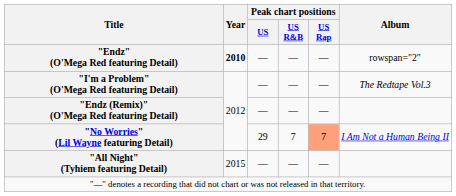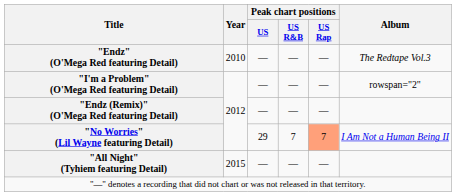(236, 58) bold -> (236, 58) normal
(395, 58) rowspan="2" -> (395, 58) The Redtape Vol.3
(395, 84) The Redtape Vol.3 -> (395, 84) rowspan="2"
